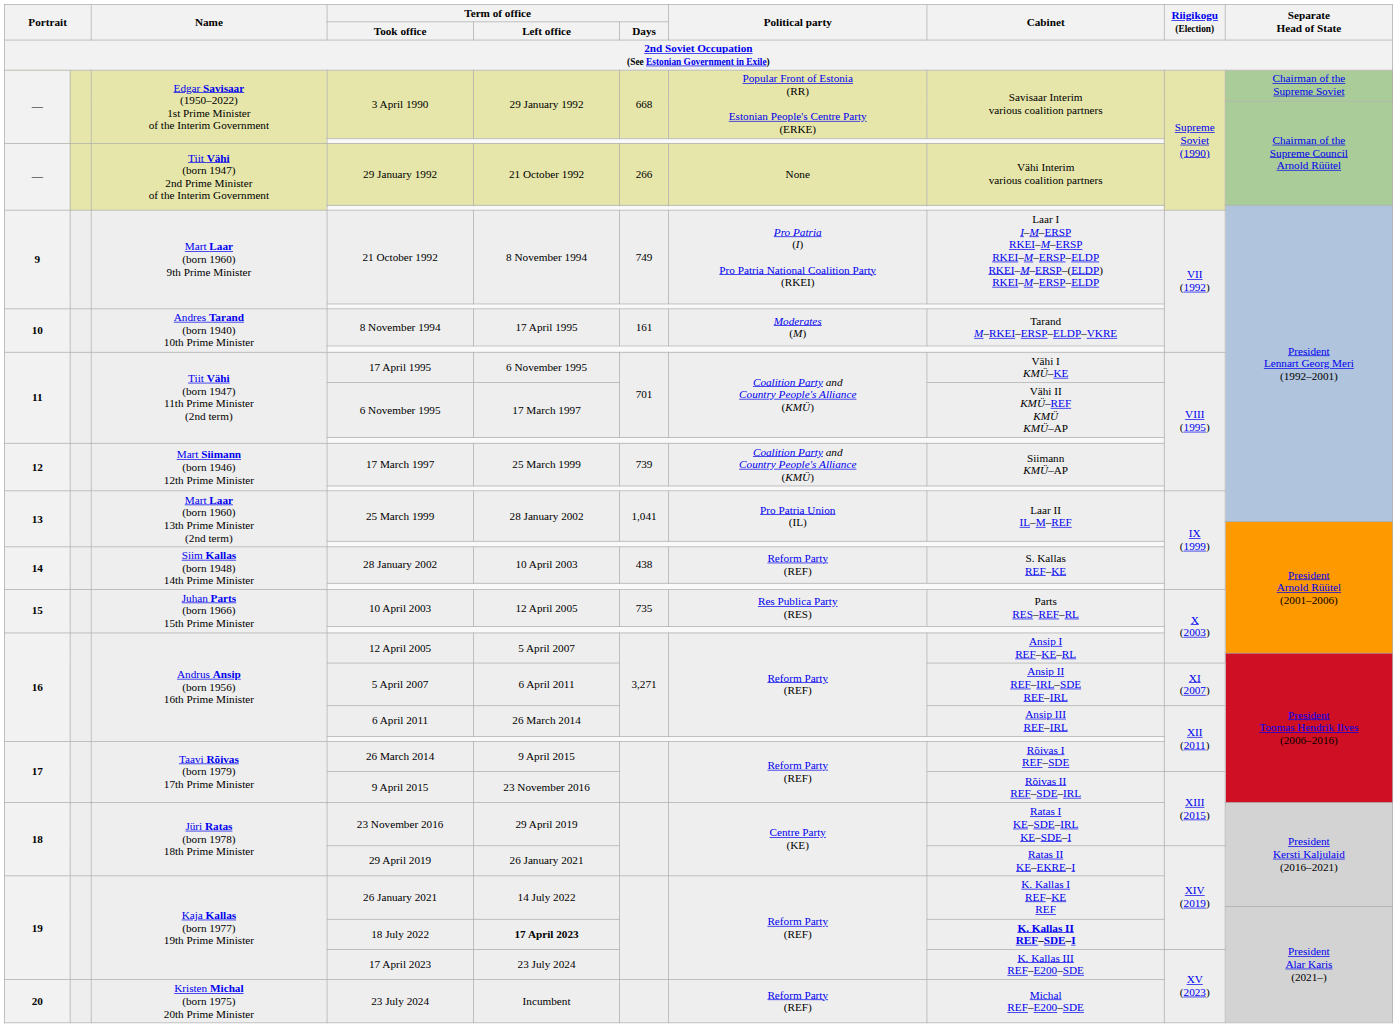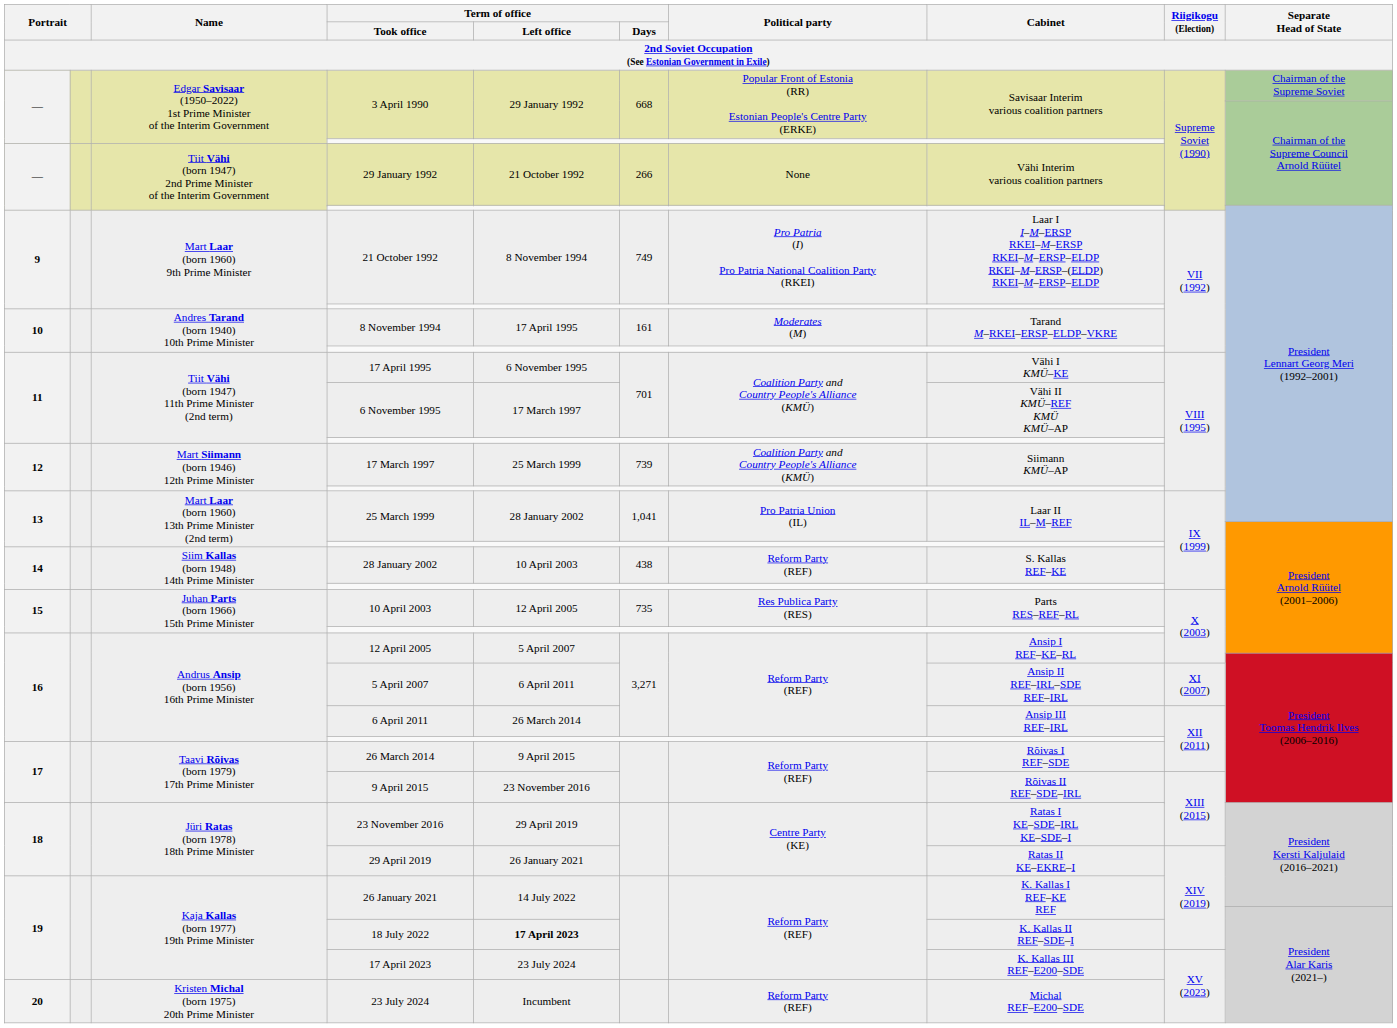(1046, 934) bold -> (1046, 934) normal
